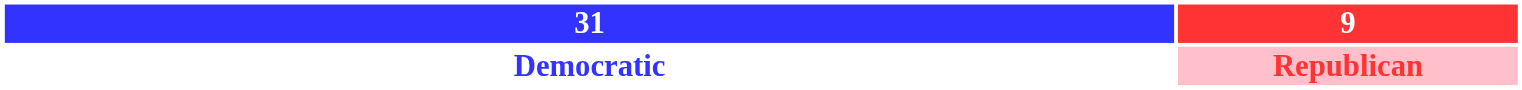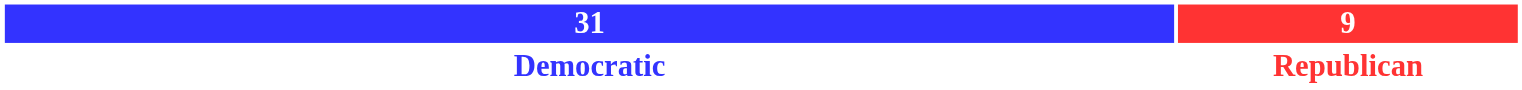(1348, 65) pink background -> (1348, 65) no background
